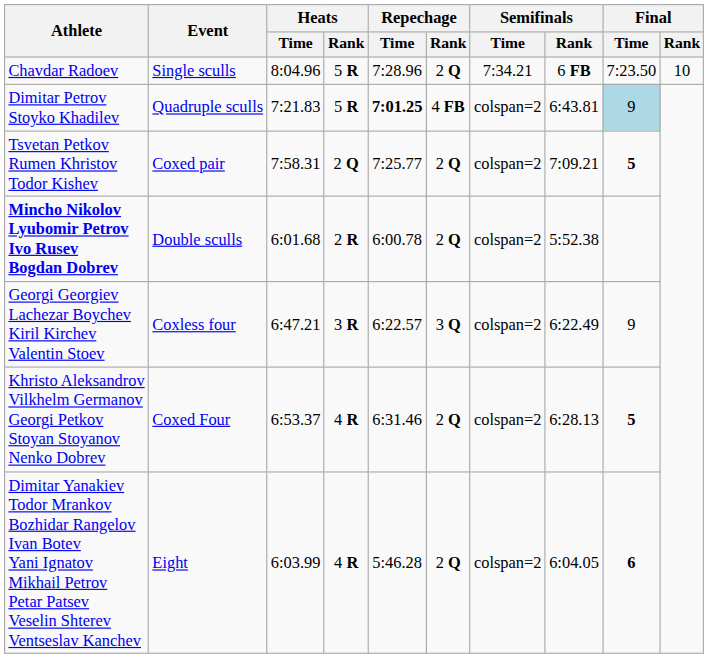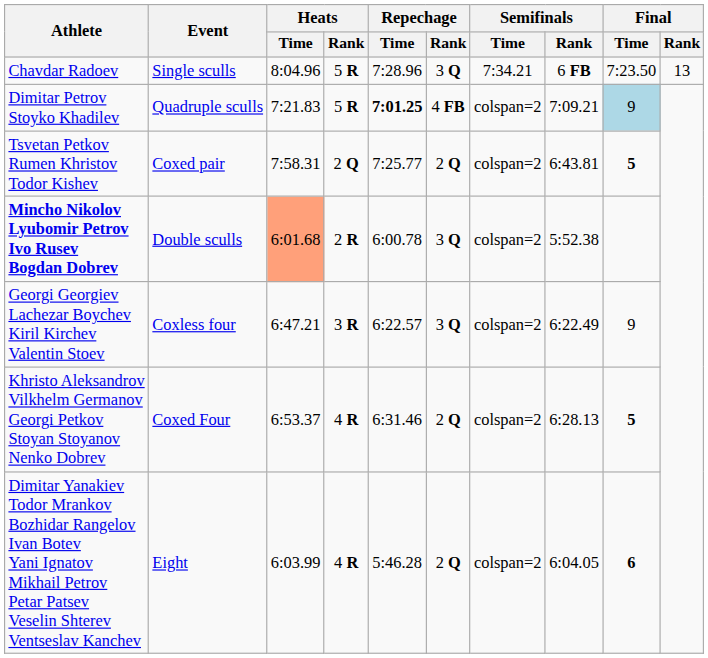(448, 71) 2 Q -> (448, 71) 3 Q
(682, 71) 10 -> (682, 71) 13
(574, 107) 6:43.81 -> (574, 107) 7:09.21
(574, 164) 7:09.21 -> (574, 164) 6:43.81
(296, 239) no background -> (296, 239) lightsalmon background
(448, 239) 2 Q -> (448, 239) 3 Q
